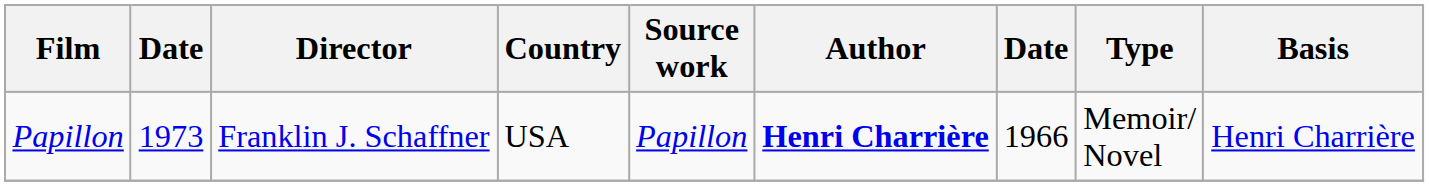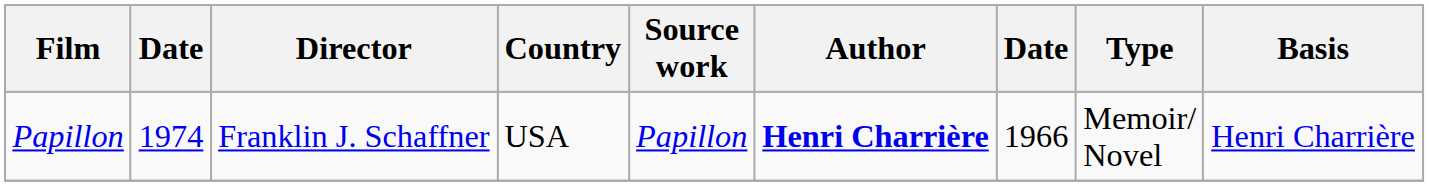(171, 135) 1973 -> (171, 135) 1974
